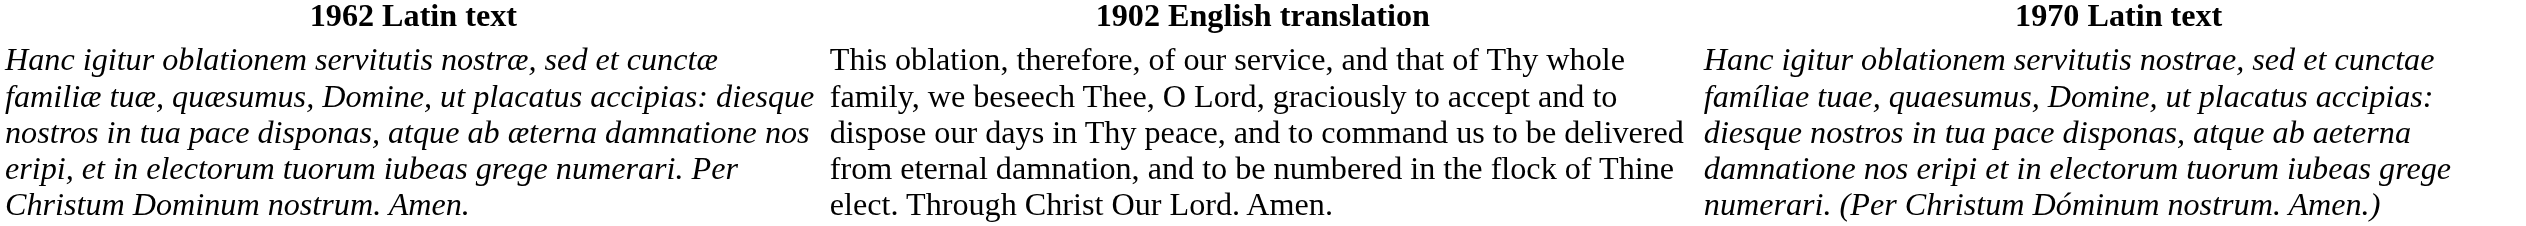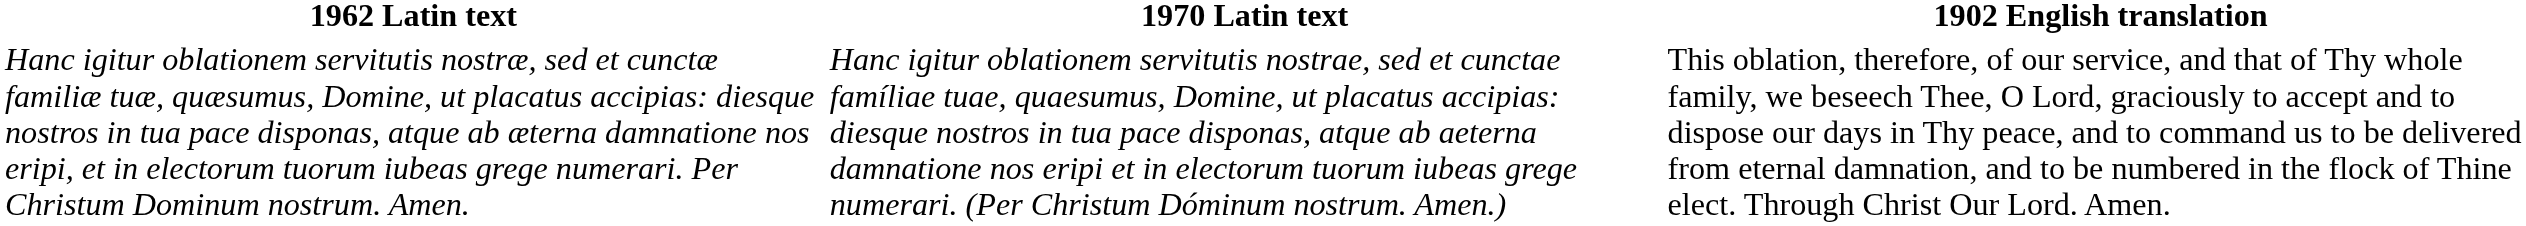columns swapped: (1263, 15) <-> (2119, 15)
